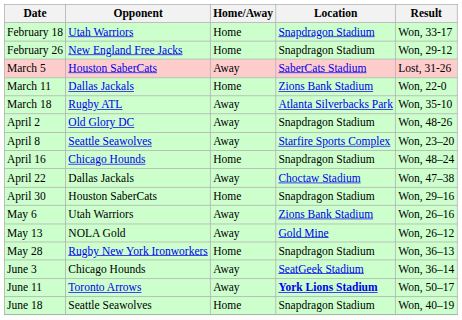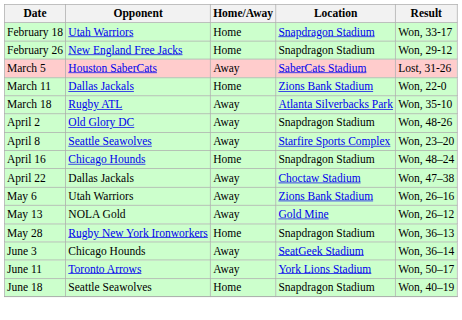- row: (26, 196)
(328, 287) bold -> (325, 269) normal
